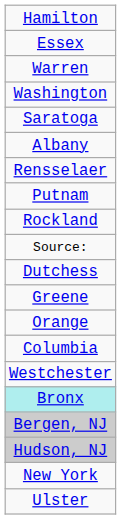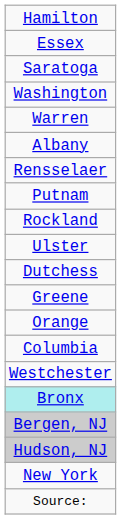(60, 69) Warren -> (60, 69) Saratoga
(60, 120) Saratoga -> (60, 120) Warren
(60, 247) Source: -> (60, 247) Ulster
(60, 501) Ulster -> (60, 502) Source:
